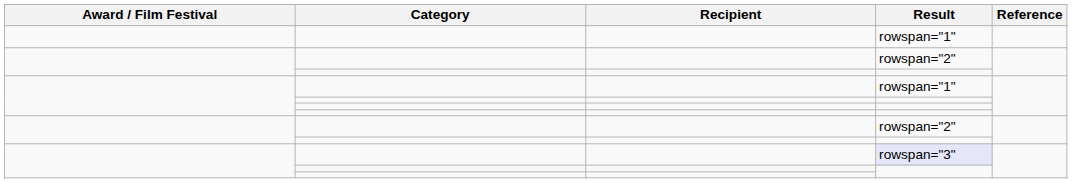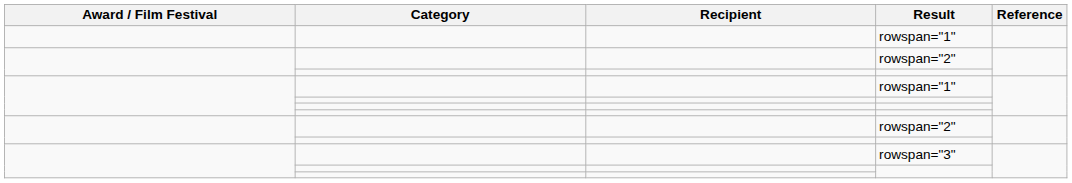(917, 154) lavender background -> (917, 154) no background
